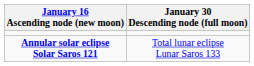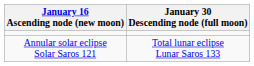(65, 48) bold -> (65, 48) normal
